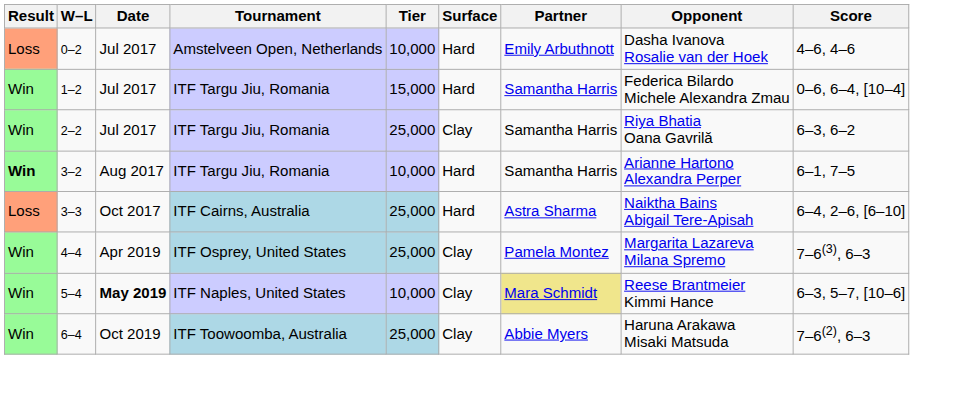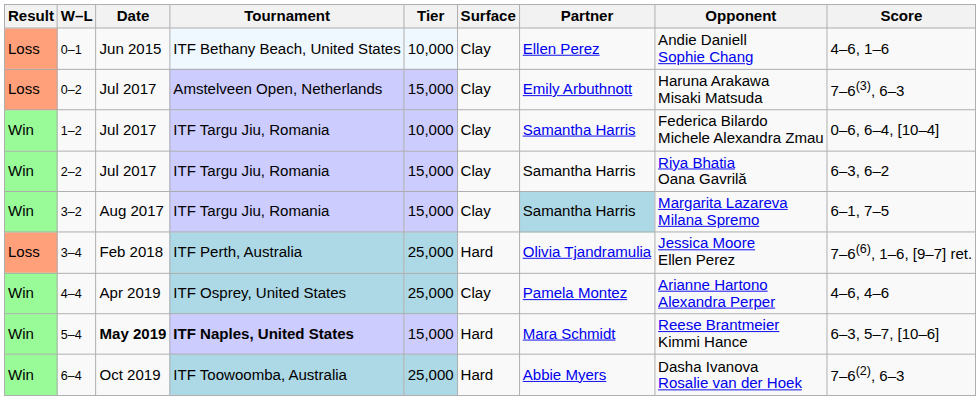+ row: (71, 49)
(412, 48) 10,000 -> (431, 89) 15,000
(459, 48) Hard -> (476, 89) Clay
(696, 48) Dasha Ivanova Rosalie van der Hoek -> (714, 89) Haruna Arakawa Misaki Matsuda
(826, 48) 4–6, 4–6 -> (868, 89) 7–6(3), 6–3
(412, 89) 15,000 -> (431, 130) 10,000
(459, 89) Hard -> (476, 130) Clay
(412, 130) 25,000 -> (431, 171) 15,000
(22, 171) bold -> (21, 211) normal
(412, 171) 10,000 -> (431, 211) 15,000
(459, 171) Hard -> (476, 211) Clay
(561, 171) no background -> (579, 211) lightblue background
(683, 171) Arianne Hartono Alexandra Perper -> (723, 211) Margarita Lazareva Milana Spremo
- row: (71, 212)
+ row: (71, 253)
(689, 252) Margarita Lazareva Milana Spremo -> (717, 293) Arianne Hartono Alexandra Perper
(834, 252) 7–6(3), 6–3 -> (860, 293) 4–6, 4–6
(259, 293) normal -> (264, 334) bold
(412, 293) 10,000 -> (431, 334) 15,000
(457, 293) Clay -> (477, 334) Hard
(551, 293) khaki background -> (569, 334) no background
(457, 334) Clay -> (477, 374) Hard
(680, 334) Haruna Arakawa Misaki Matsuda -> (730, 374) Dasha Ivanova Rosalie van der Hoek
